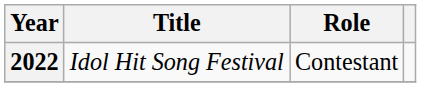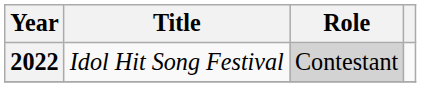(347, 61) no background -> (347, 61) lightgrey background
